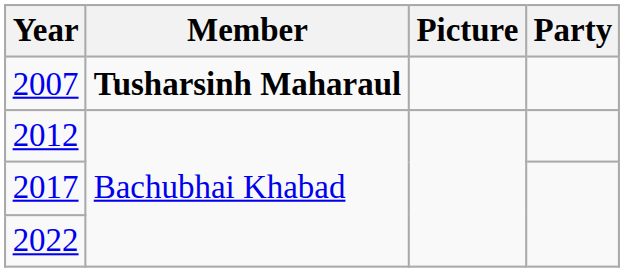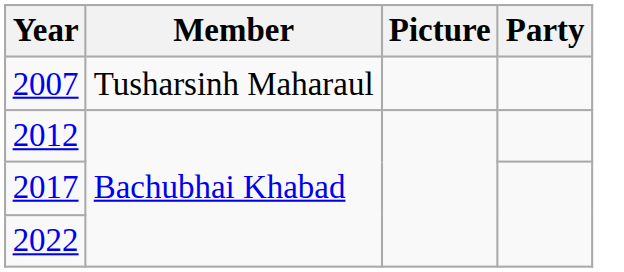(247, 82) bold -> (234, 82) normal
